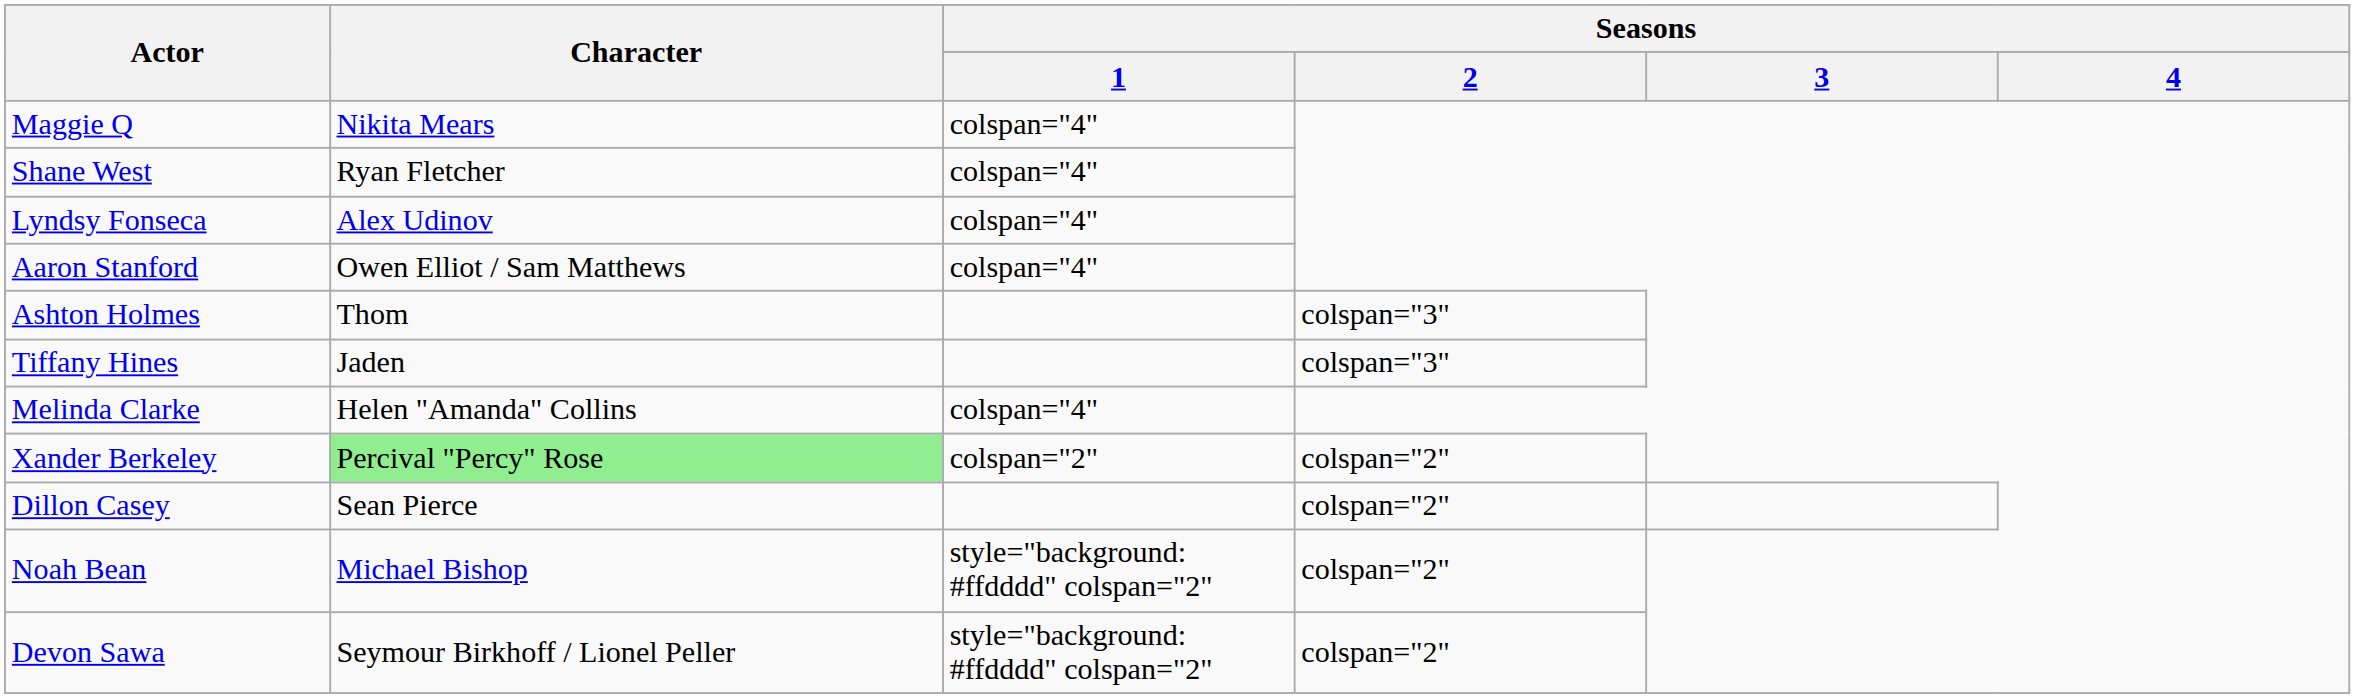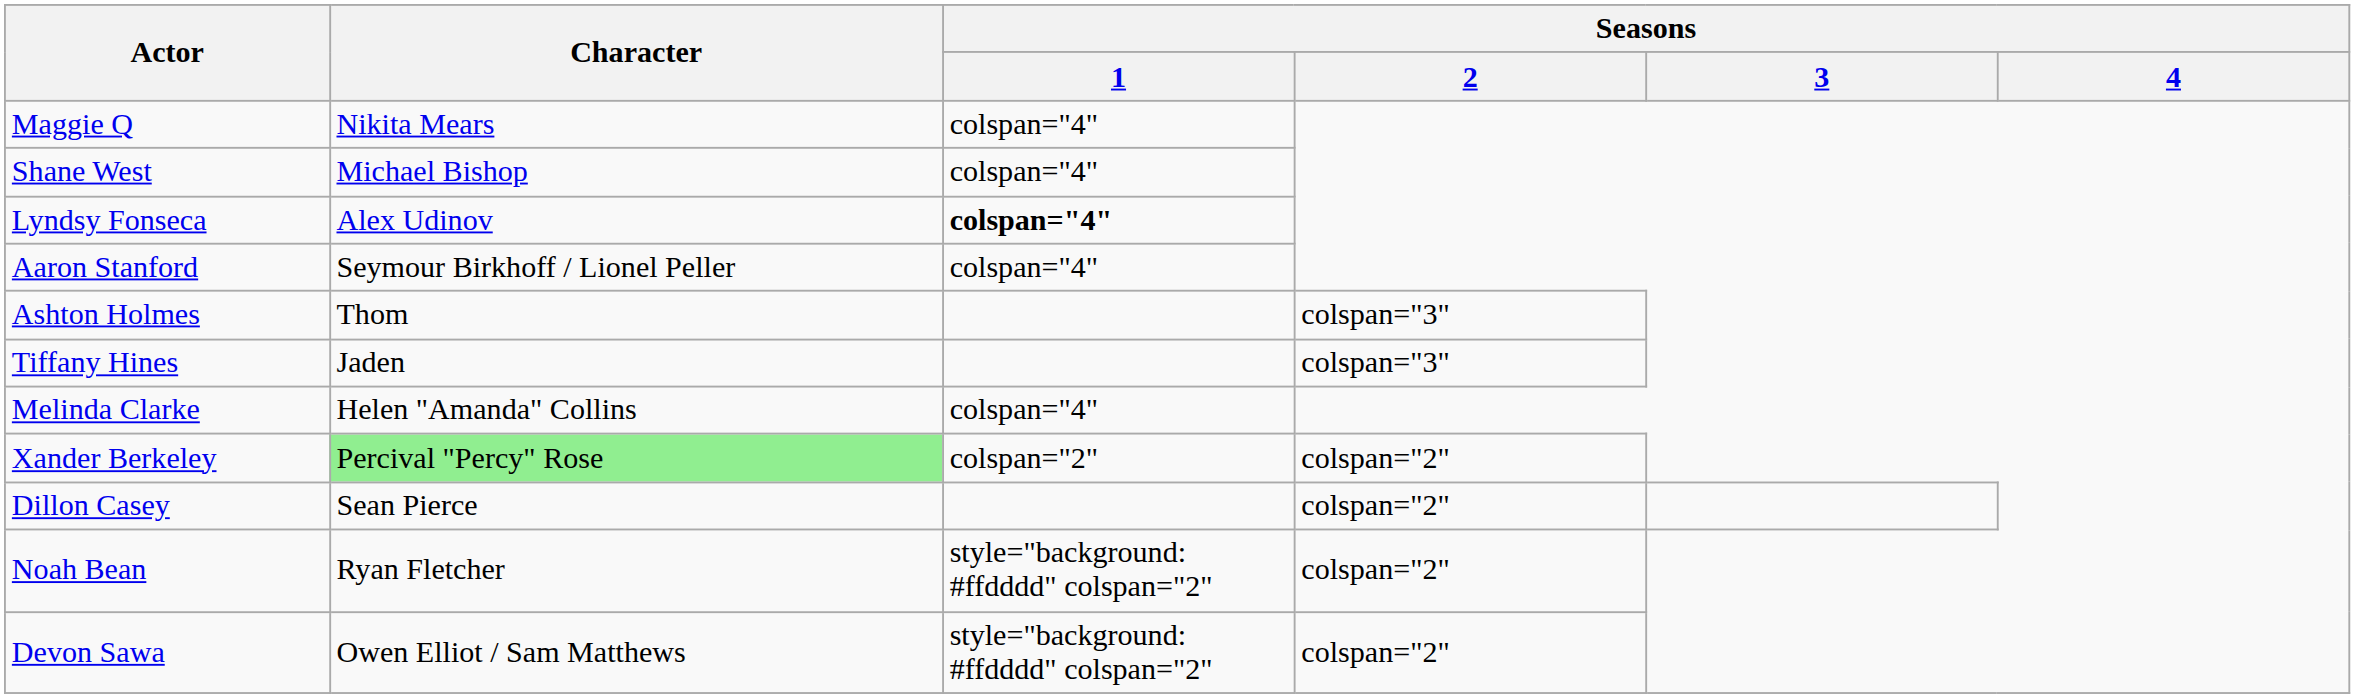(421, 171) Ryan Fletcher -> (432, 171) Michael Bishop
(1024, 219) normal -> (1031, 219) bold
(511, 266) Owen Elliot / Sam Matthews -> (536, 266) Seymour Birkhoff / Lionel Peller
(432, 570) Michael Bishop -> (421, 570) Ryan Fletcher
(536, 651) Seymour Birkhoff / Lionel Peller -> (511, 651) Owen Elliot / Sam Matthews
